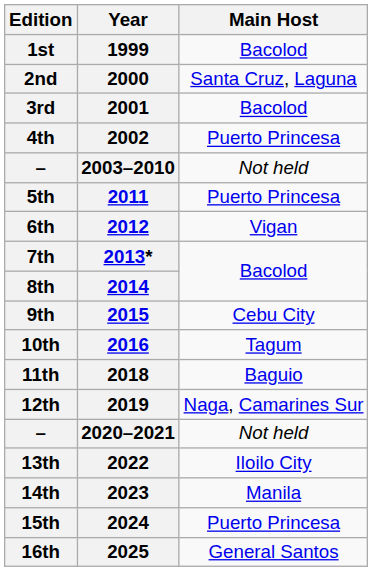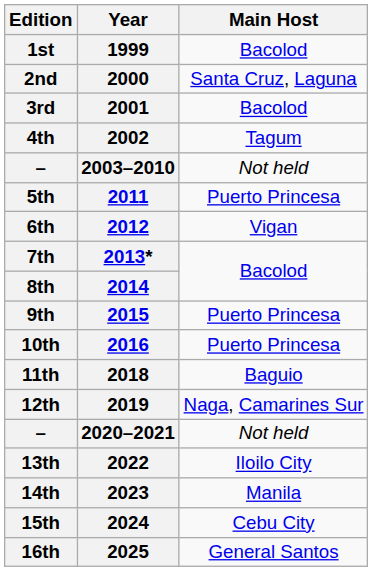(274, 138) Puerto Princesa -> (274, 138) Tagum
(274, 316) Cebu City -> (274, 316) Puerto Princesa
(274, 345) Tagum -> (274, 345) Puerto Princesa
(274, 523) Puerto Princesa -> (274, 523) Cebu City
